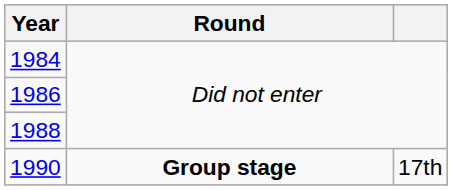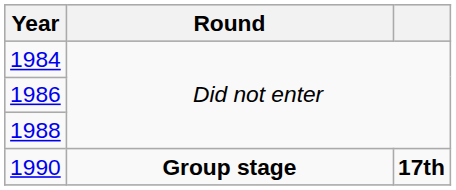(420, 167) normal -> (421, 167) bold
